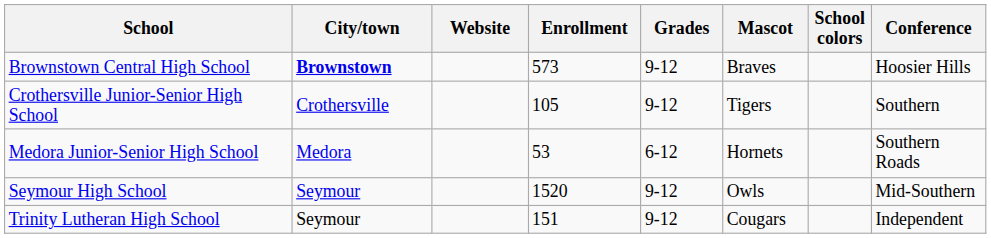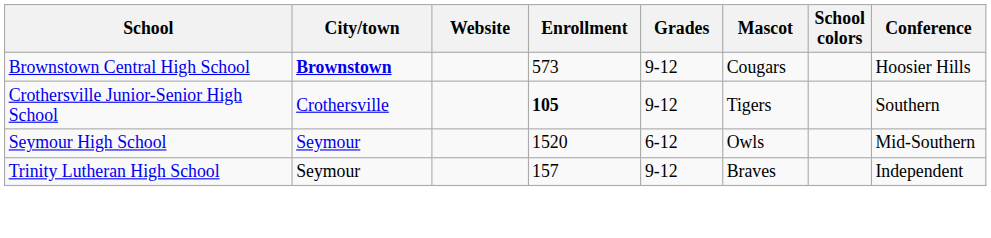(751, 66) Braves -> (756, 66) Cougars
(545, 104) normal -> (545, 104) bold
- row: (134, 153)
(661, 191) 9-12 -> (661, 143) 6-12
(545, 219) 151 -> (545, 171) 157
(756, 219) Cougars -> (751, 171) Braves
